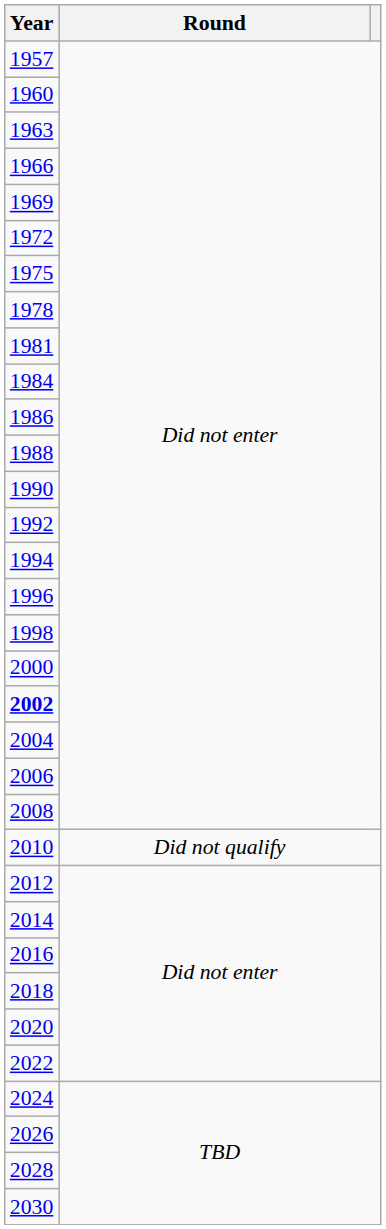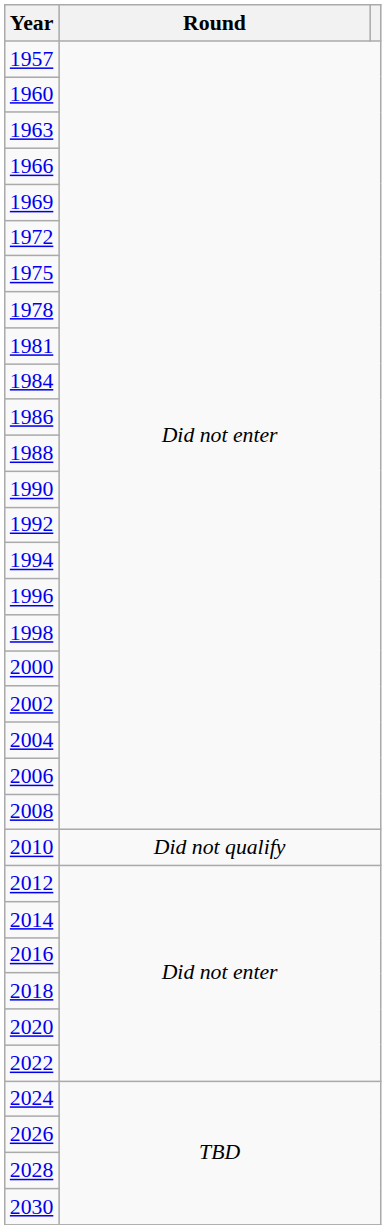(32, 704) bold -> (32, 704) normal
